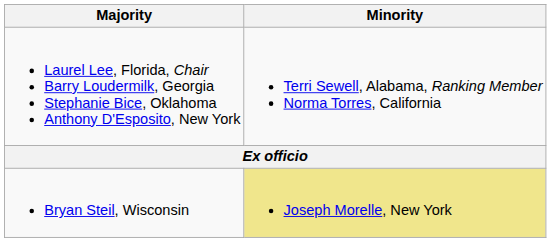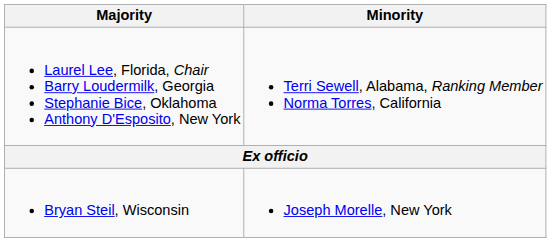(395, 211) khaki background -> (395, 211) no background
